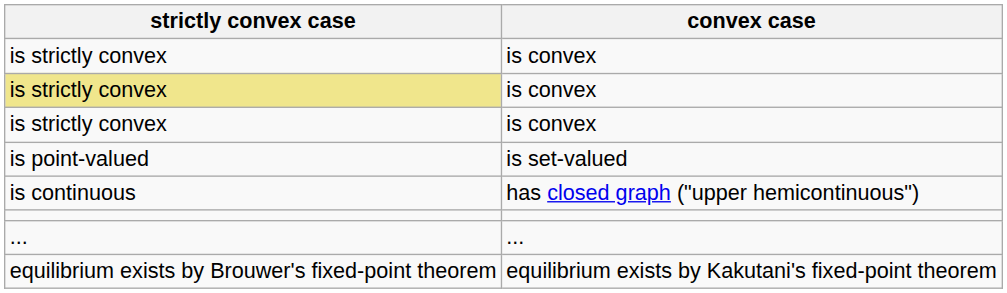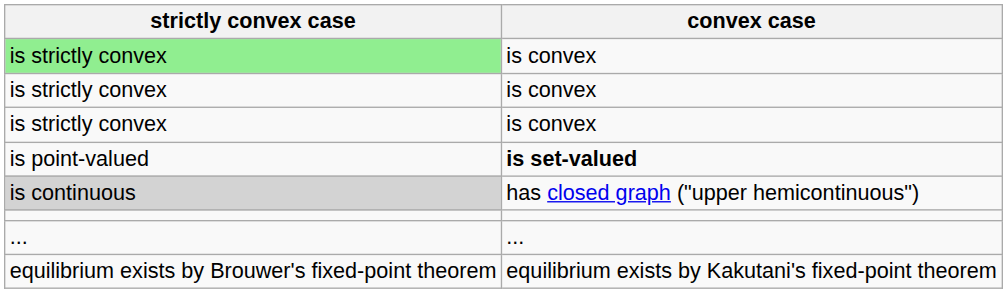(88, 55) no background -> (88, 55) lightgreen background
(88, 90) khaki background -> (88, 90) no background
(567, 158) normal -> (572, 158) bold
(73, 192) no background -> (73, 192) lightgrey background
